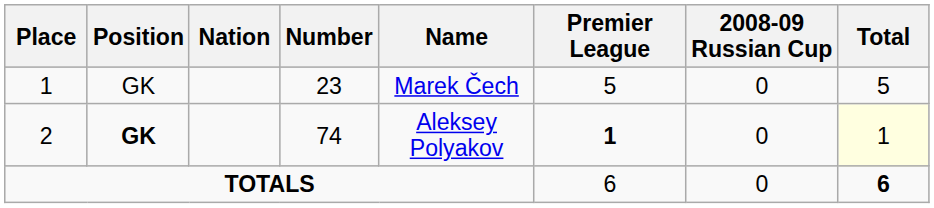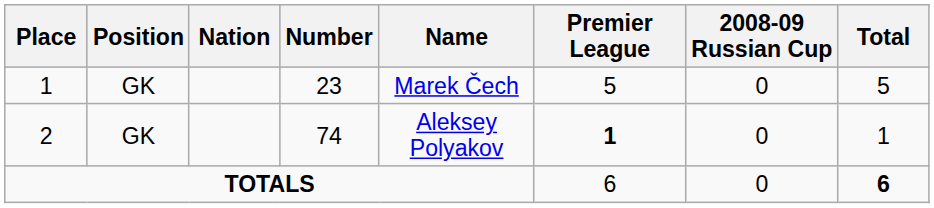(138, 135) bold -> (138, 135) normal
(884, 135) lightyellow background -> (884, 135) no background
